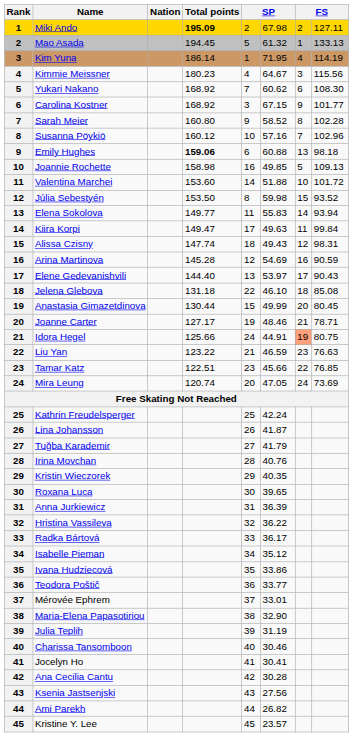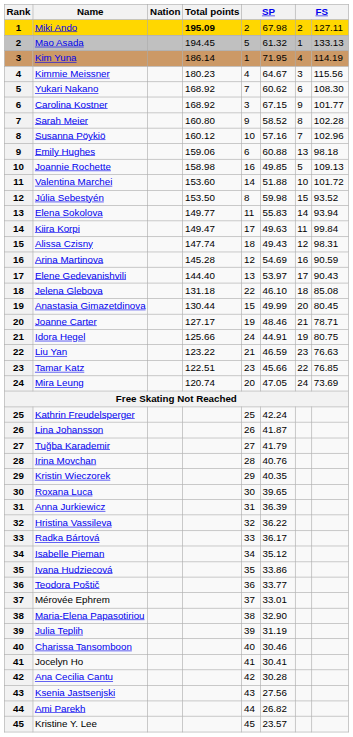(200, 151) bold -> (200, 151) normal
(303, 337) lightsalmon background -> (303, 337) no background
